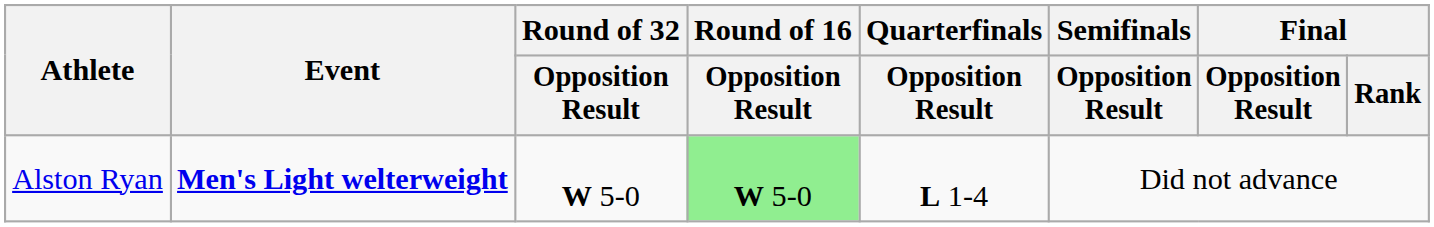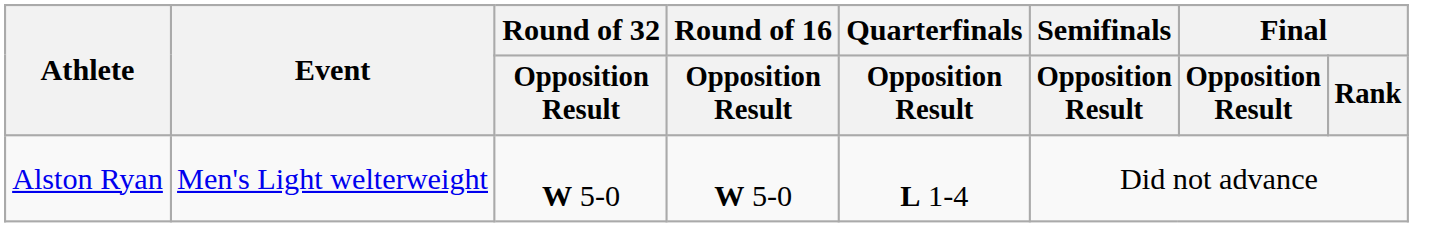(342, 178) bold -> (333, 178) normal
(773, 196) lightgreen background -> (753, 196) no background
